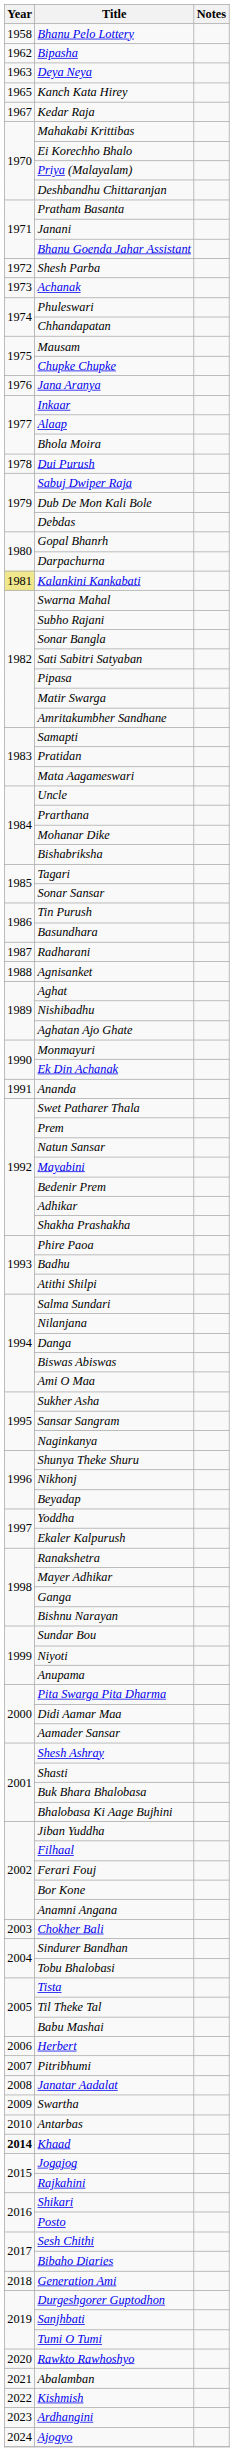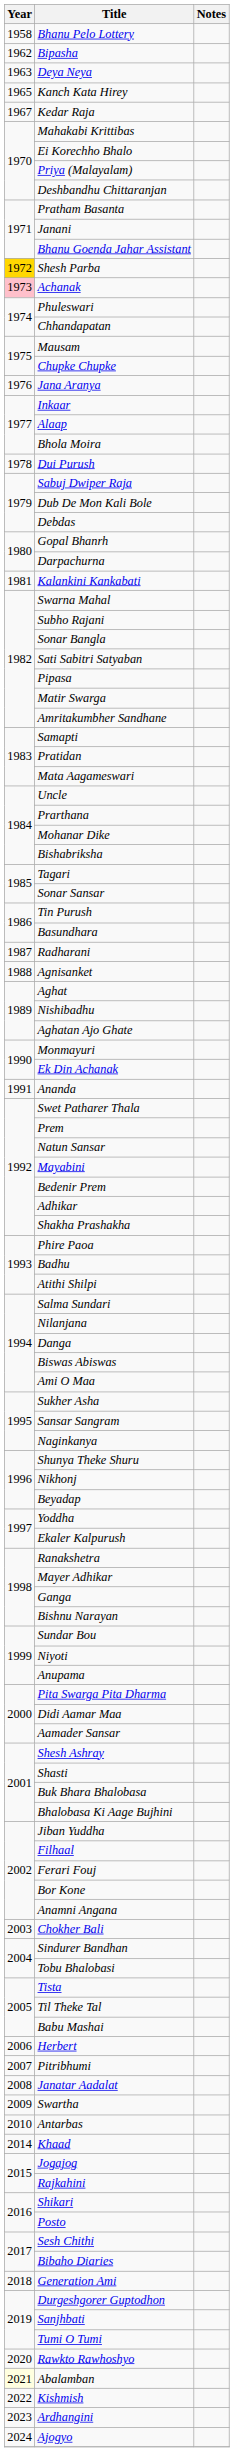(20, 268) no background -> (20, 268) gold background
(20, 287) no background -> (20, 287) pink background
(20, 580) khaki background -> (20, 580) no background
(20, 2143) bold -> (20, 2143) normal
(20, 2378) no background -> (20, 2378) lightyellow background
